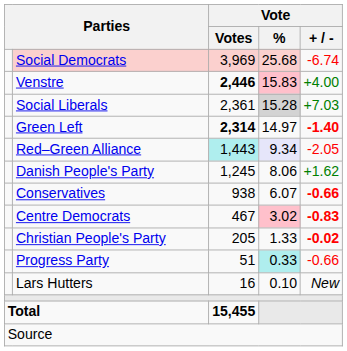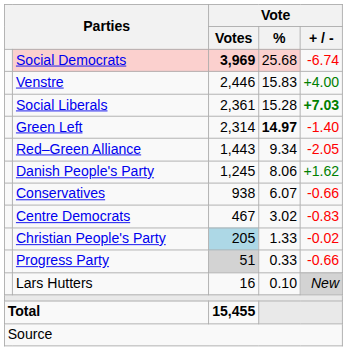(238, 60) normal -> (238, 60) bold
(238, 82) bold -> (238, 82) normal
(279, 82) pink background -> (279, 82) no background
(279, 104) lightgrey background -> (279, 104) no background
(321, 104) normal -> (321, 104) bold
(238, 127) bold -> (238, 127) normal
(279, 127) normal -> (279, 127) bold
(323, 127) bold -> (323, 127) normal
(238, 149) paleturquoise background -> (238, 149) no background
(283, 149) lavender background -> (283, 149) no background
(323, 194) bold -> (323, 194) normal
(283, 216) pink background -> (283, 216) no background
(323, 216) bold -> (323, 216) normal
(243, 238) no background -> (243, 238) lightblue background
(323, 238) bold -> (323, 238) normal
(247, 261) no background -> (247, 261) lightgrey background
(283, 261) paleturquoise background -> (283, 261) no background
(325, 283) no background -> (325, 283) lightgrey background
